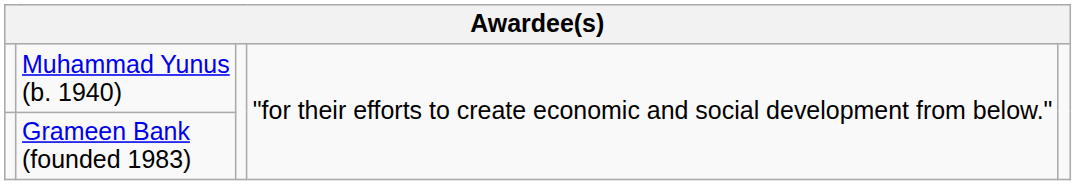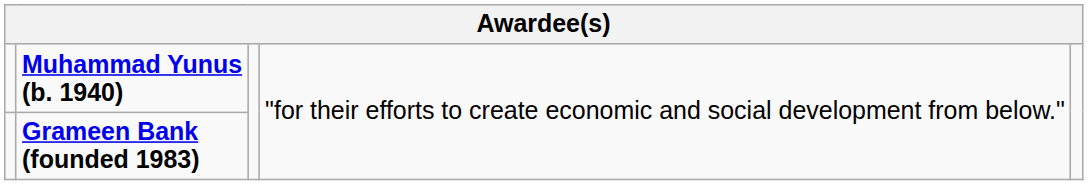(126, 77) normal -> (132, 77) bold
(107, 145) normal -> (111, 145) bold
